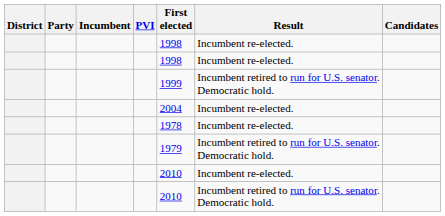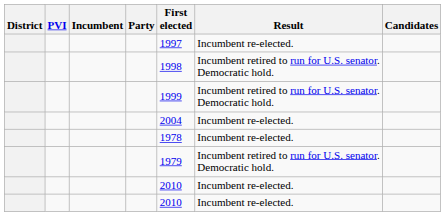columns swapped: (145, 25) <-> (61, 25)
(171, 43) 1998 -> (171, 43) 1997
(245, 60) Incumbent re-elected. -> (289, 66) Incumbent retired to run for U.S. senator. Democratic hold.
(289, 196) Incumbent retired to run for U.S. senator. Democratic hold. -> (245, 203) Incumbent re-elected.
